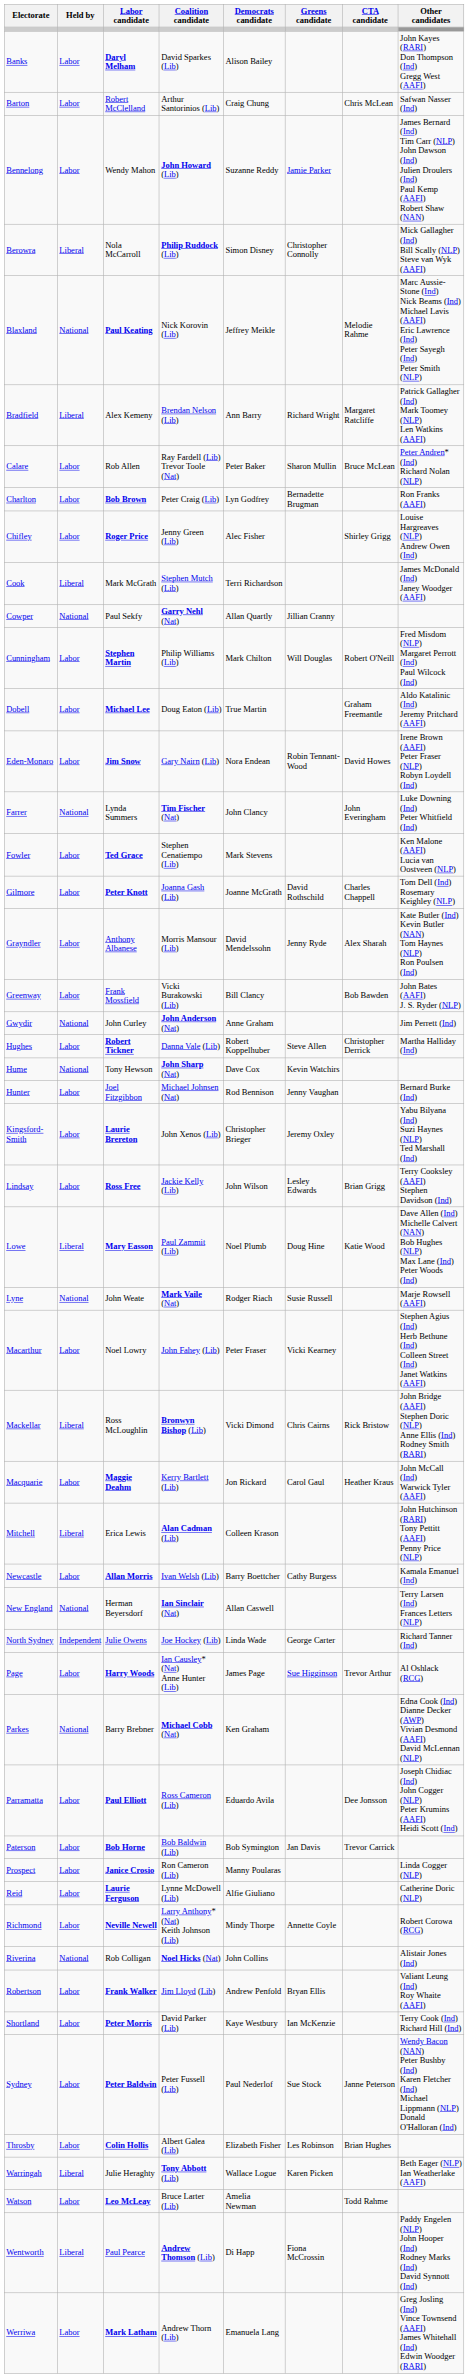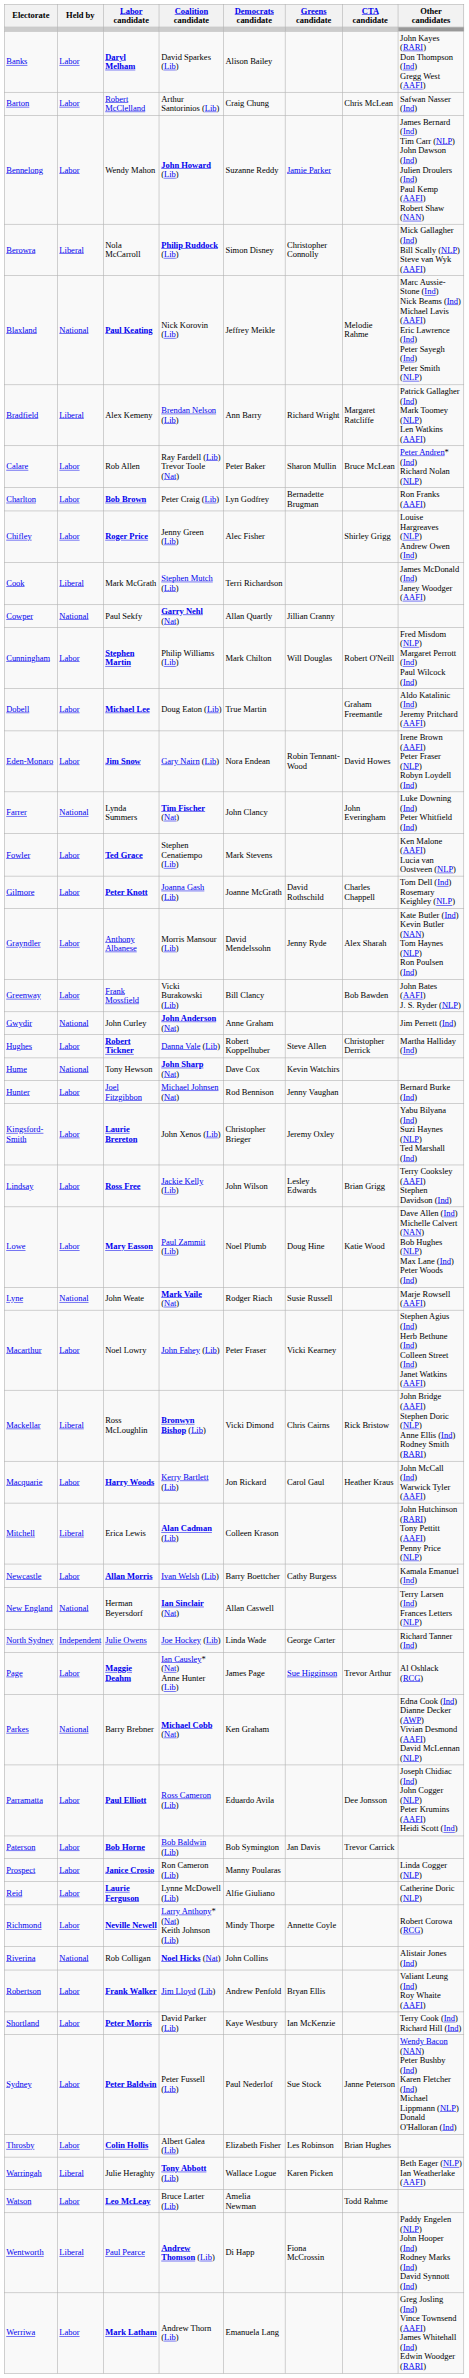(72, 1247) Liberal -> (69, 1247) Labor
(119, 1482) Maggie Deahm -> (130, 1482) Harry Woods
(130, 1673) Harry Woods -> (119, 1673) Maggie Deahm
